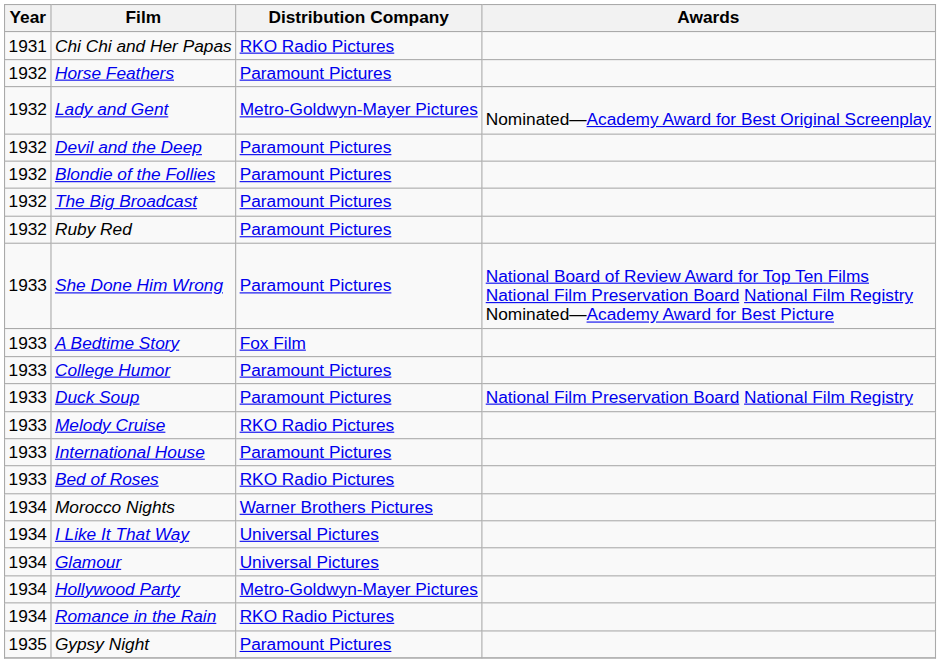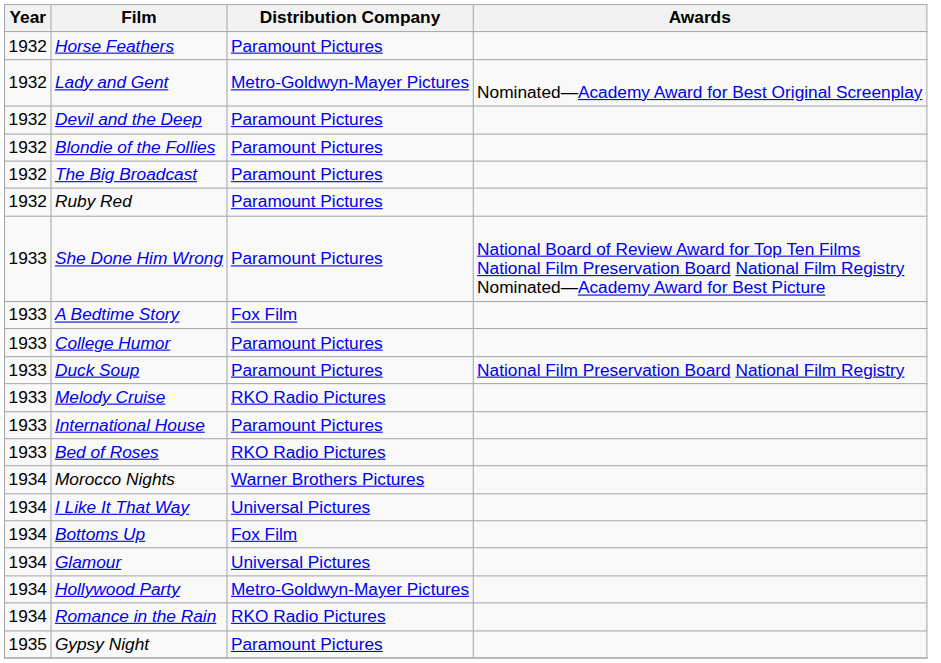- row: (143, 45)
+ row: (100, 534)
